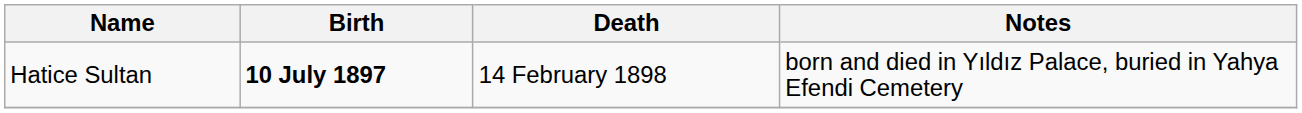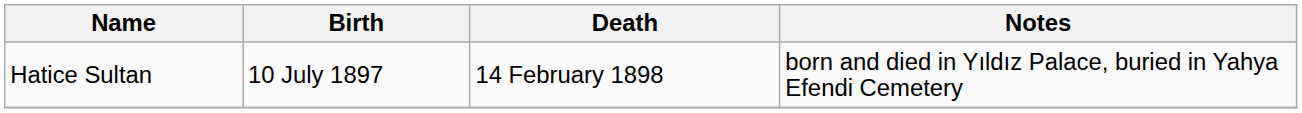(316, 74) bold -> (316, 74) normal
